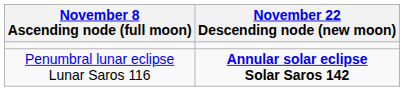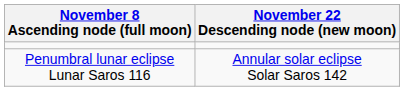(297, 67) bold -> (297, 67) normal
